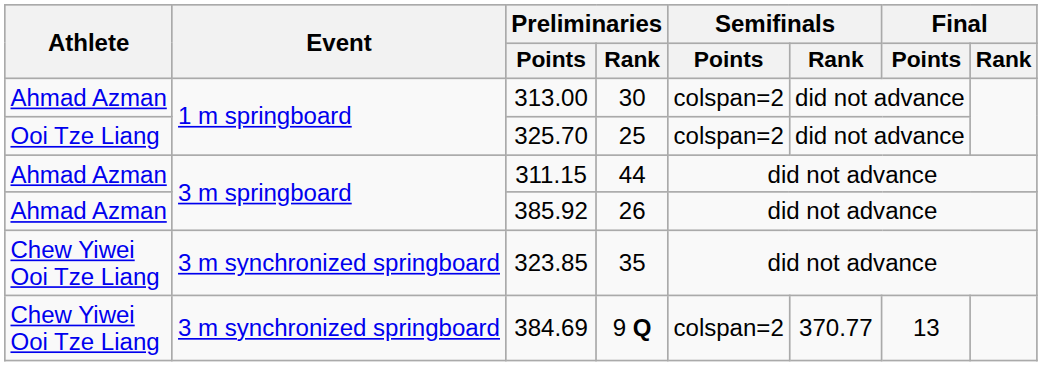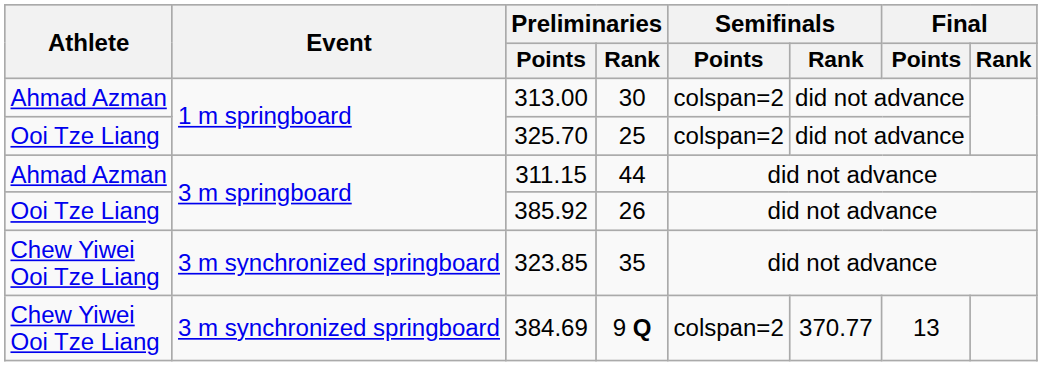(89, 212) Ahmad Azman -> (85, 212) Ooi Tze Liang
